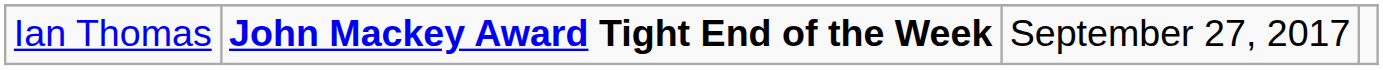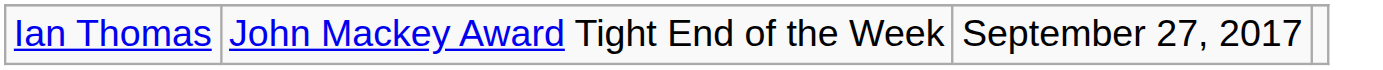(611, 34) bold -> (587, 34) normal
